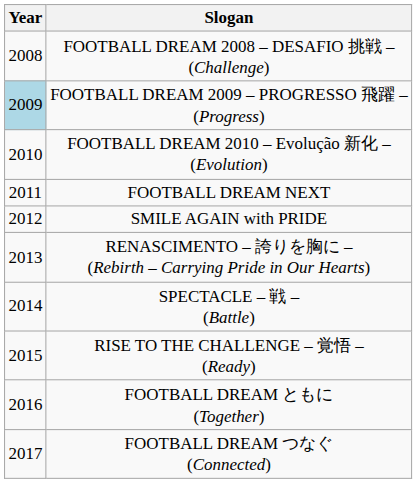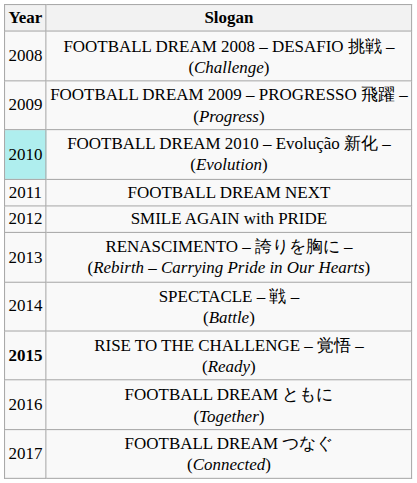(25, 105) lightblue background -> (25, 105) no background
(25, 154) no background -> (25, 154) paleturquoise background
(25, 355) normal -> (25, 355) bold
